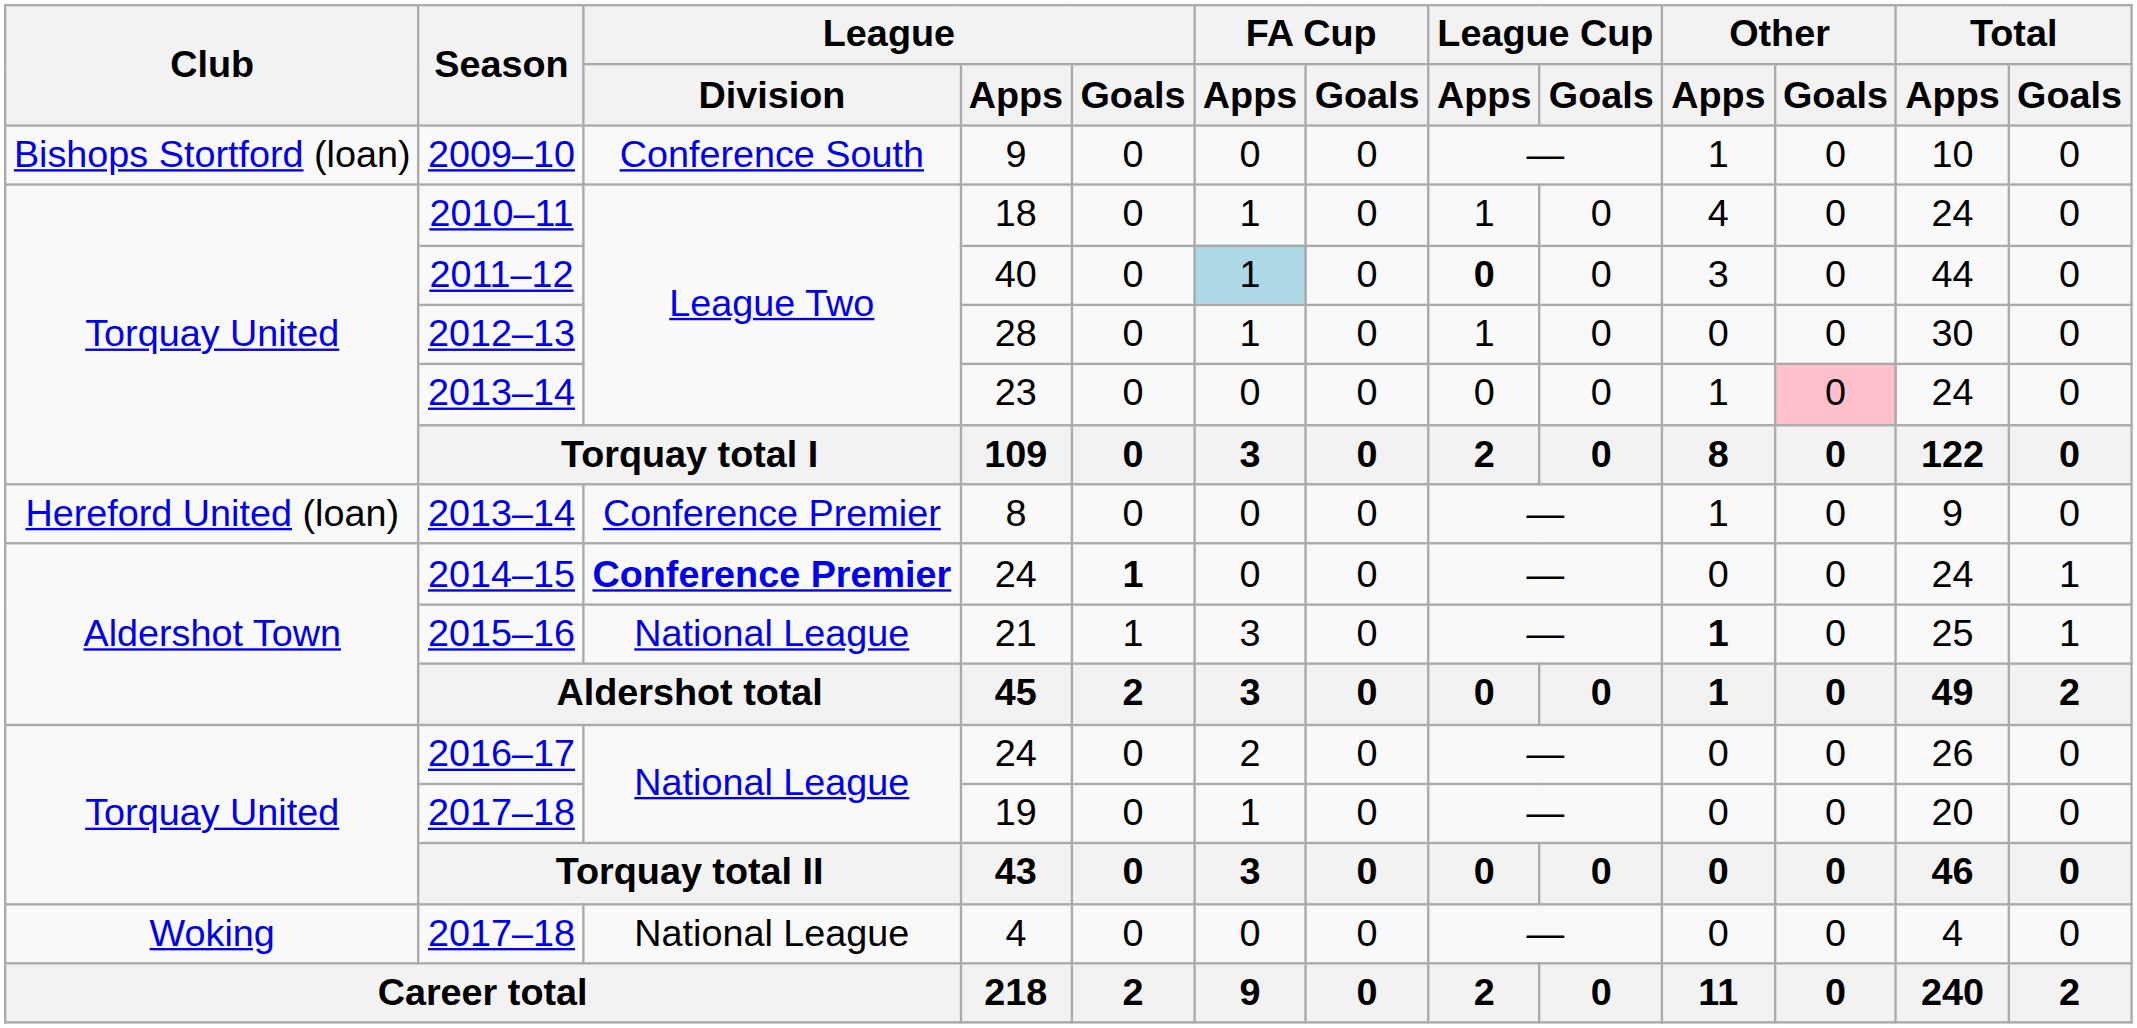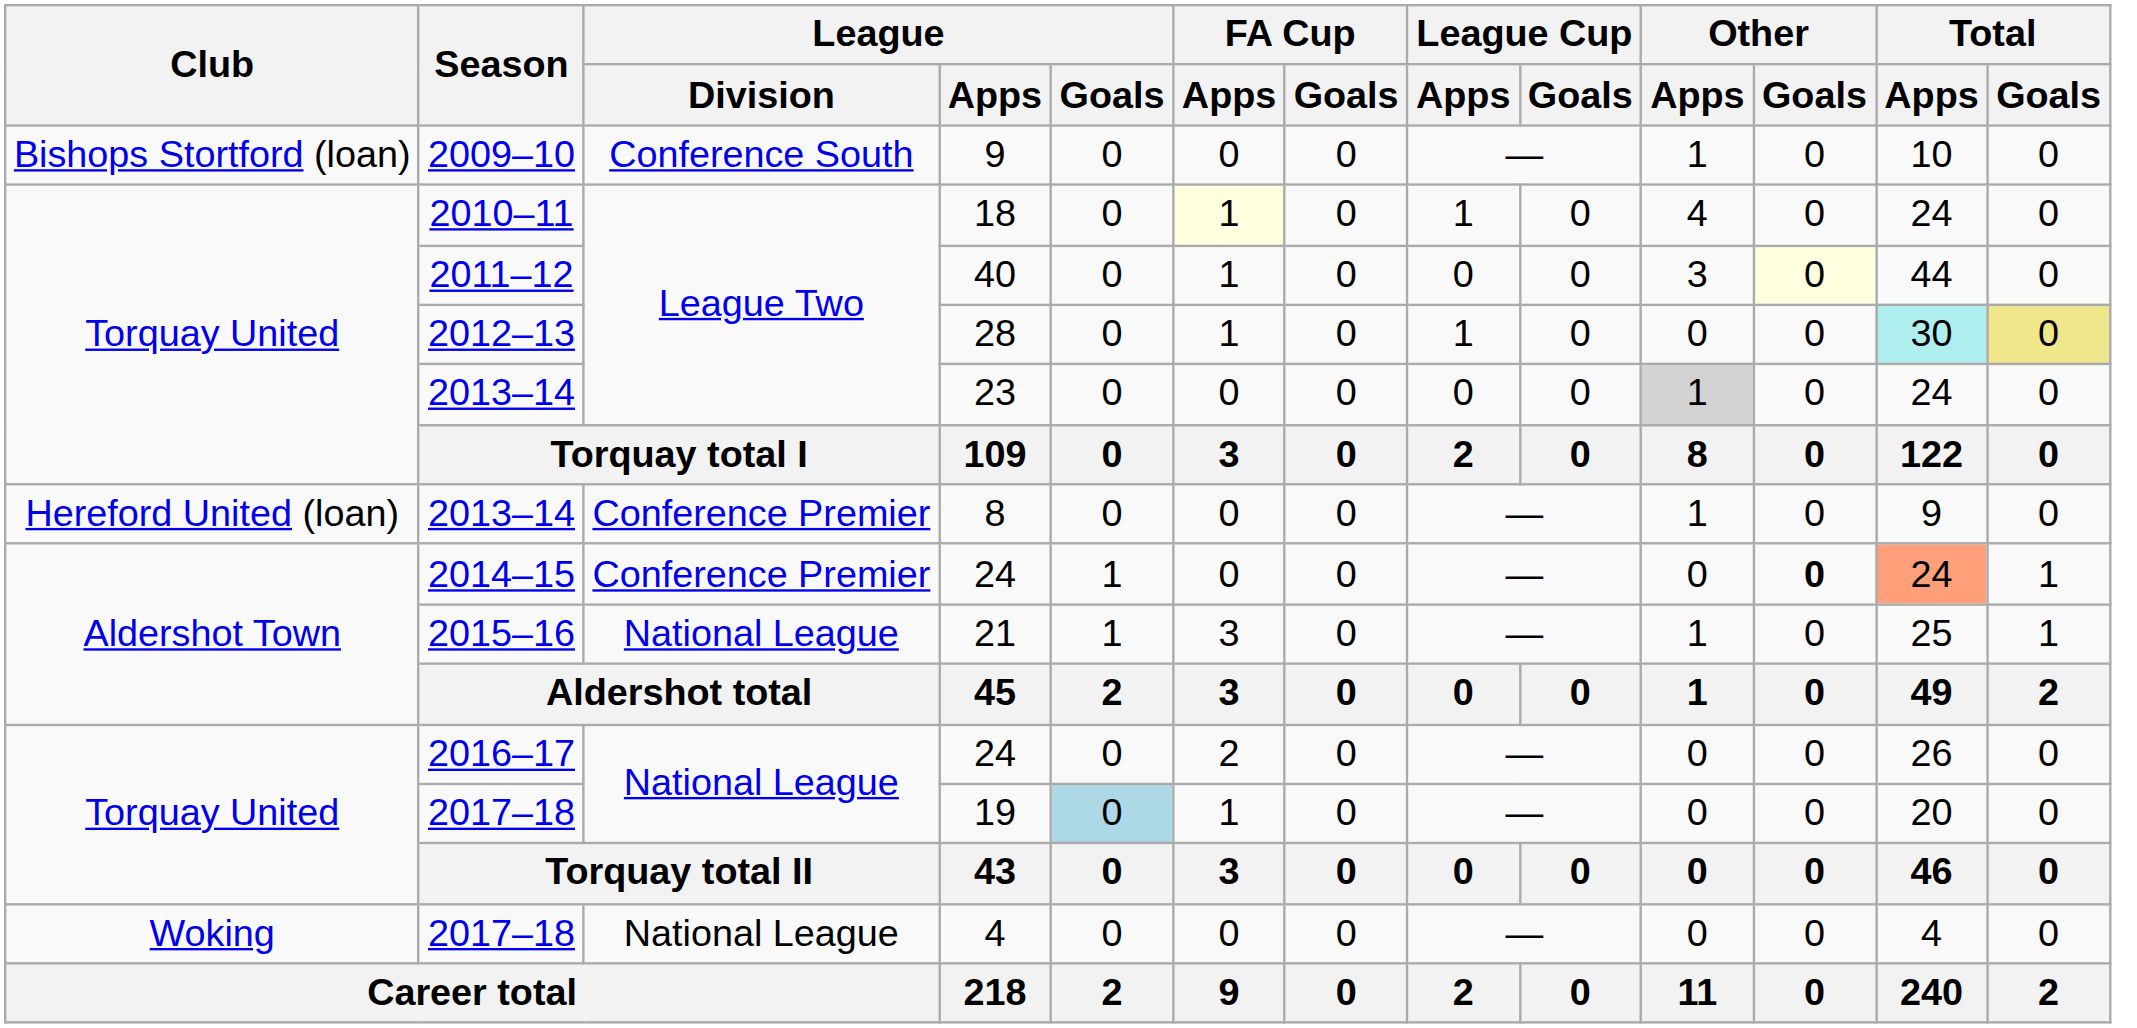(1250, 214) no background -> (1229, 214) lightyellow background
(1250, 273) lightblue background -> (1229, 273) no background
(1484, 273) bold -> (1463, 273) normal
(1835, 273) no background -> (1814, 273) lightyellow background
(1952, 333) no background -> (1932, 333) paleturquoise background
(2070, 333) no background -> (2049, 333) khaki background
(1718, 393) no background -> (1697, 393) lightgrey background
(1835, 393) pink background -> (1814, 393) no background
(772, 573) bold -> (761, 573) normal
(1133, 573) bold -> (1112, 573) normal
(1835, 573) normal -> (1814, 573) bold
(1952, 573) no background -> (1932, 573) lightsalmon background
(1718, 633) bold -> (1697, 633) normal
(1133, 812) no background -> (1112, 812) lightblue background
